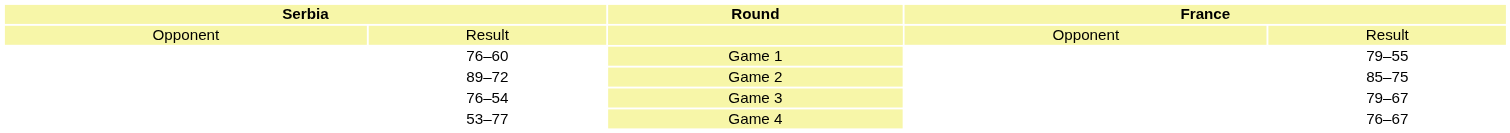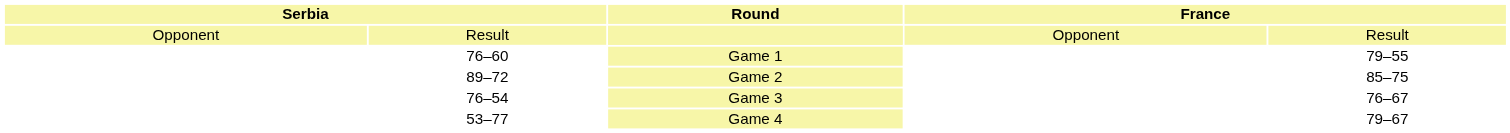(1387, 98) 79–67 -> (1387, 98) 76–67
(1387, 118) 76–67 -> (1387, 118) 79–67
